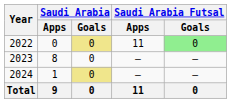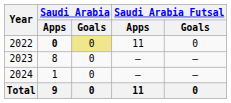(55, 44) normal -> (55, 44) bold
(195, 44) lightgreen background -> (195, 44) no background
(92, 75) khaki background -> (92, 75) no background
